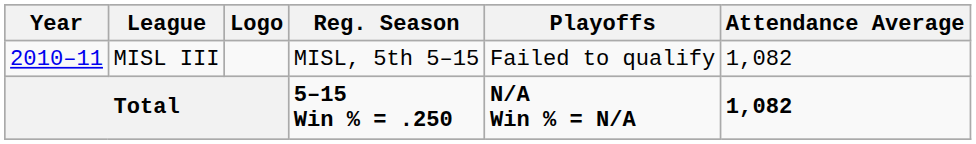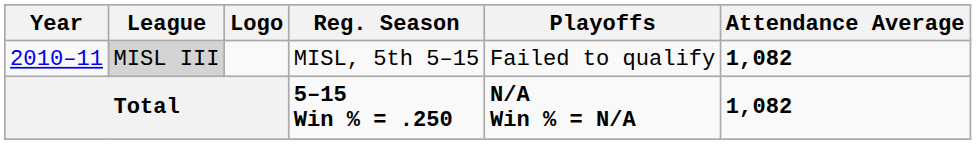(167, 59) no background -> (167, 59) lightgrey background
(759, 59) normal -> (759, 59) bold
